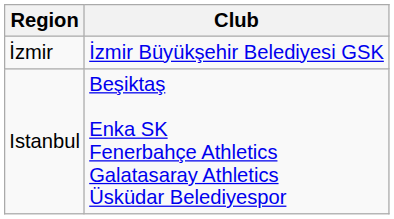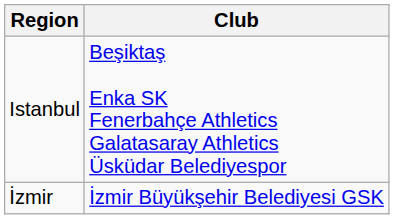rows swapped: (45, 141) <-> (31, 52)
